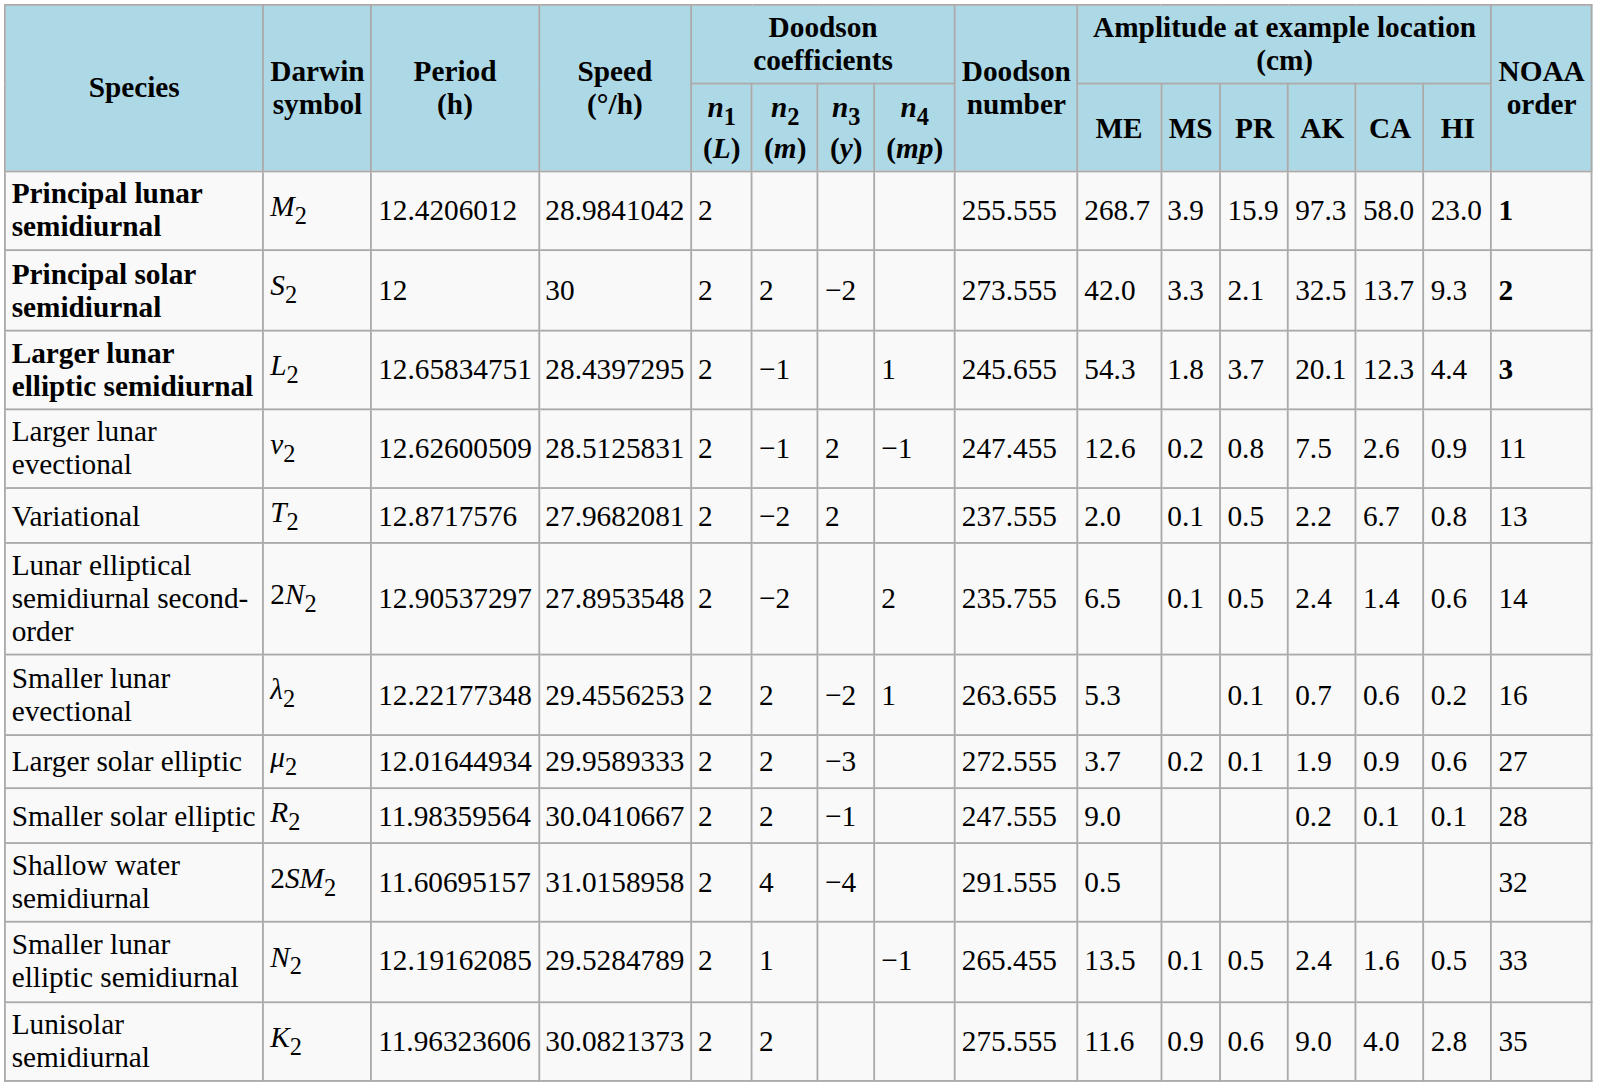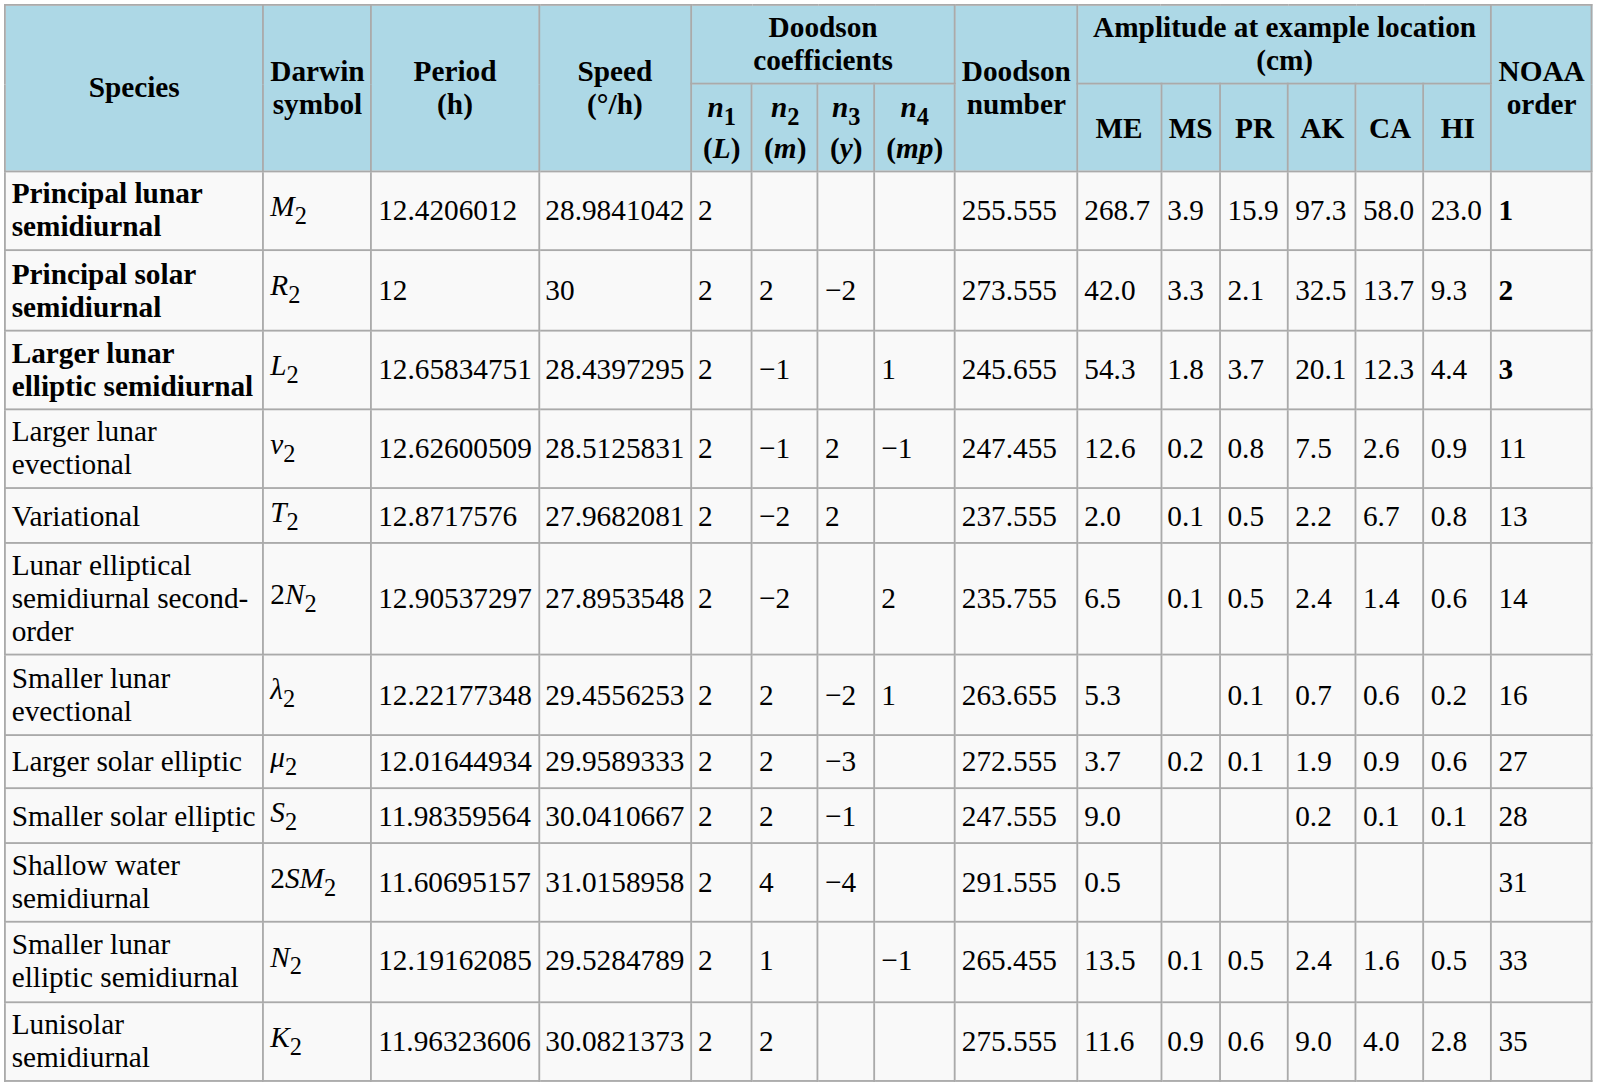(284, 289) S2 -> (285, 289) R2
(285, 815) R2 -> (284, 815) S2
(1513, 882) 32 -> (1513, 882) 31
